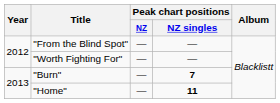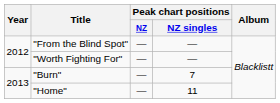(192, 75) bold -> (192, 75) normal
(192, 91) bold -> (192, 91) normal
